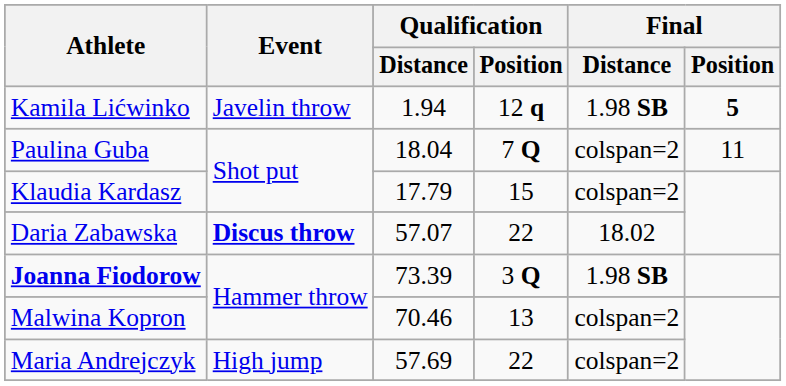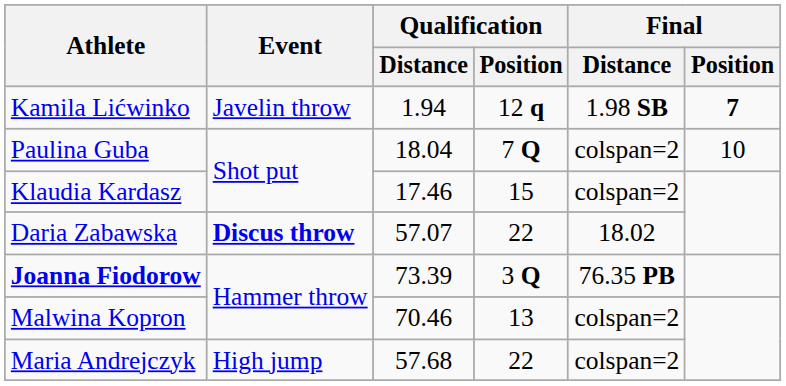(733, 107) 5 -> (733, 107) 7
(733, 149) 11 -> (733, 149) 10
(424, 191) 17.79 -> (424, 191) 17.46
(627, 275) 1.98 SB -> (627, 275) 76.35 PB
(424, 359) 57.69 -> (424, 359) 57.68
